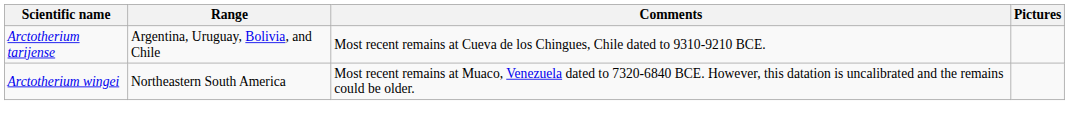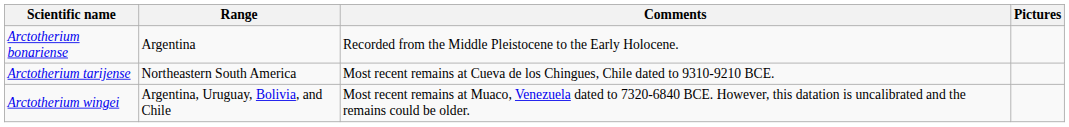+ row: (44, 44)
(221, 44) Argentina, Uruguay, Bolivia, and Chile -> (219, 73) Northeastern South America
(208, 81) Northeastern South America -> (232, 102) Argentina, Uruguay, Bolivia, and Chile
